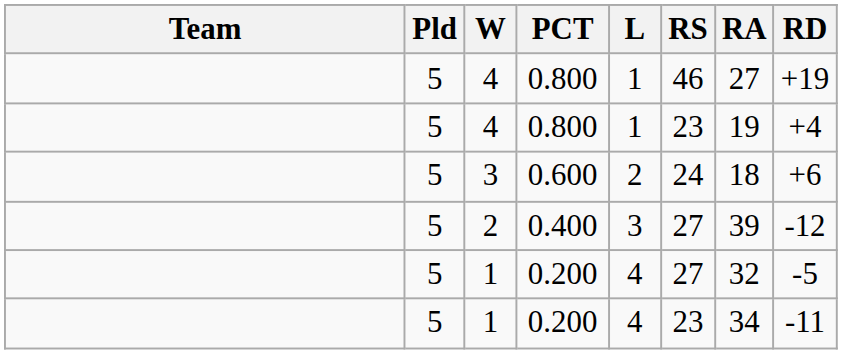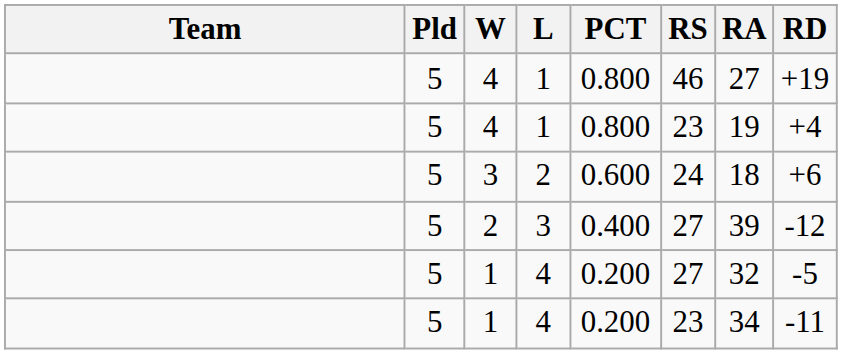columns swapped: (635, 28) <-> (563, 28)
